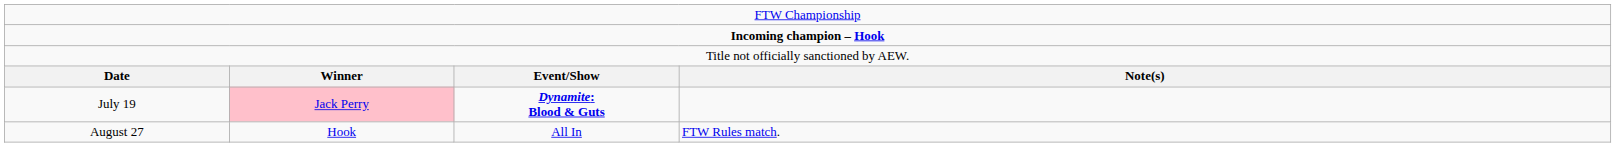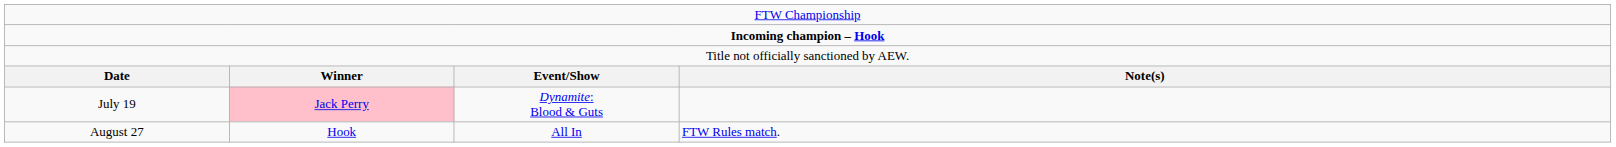(567, 104) bold -> (567, 104) normal
